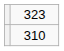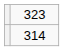(35, 35) 310 -> (35, 35) 314
